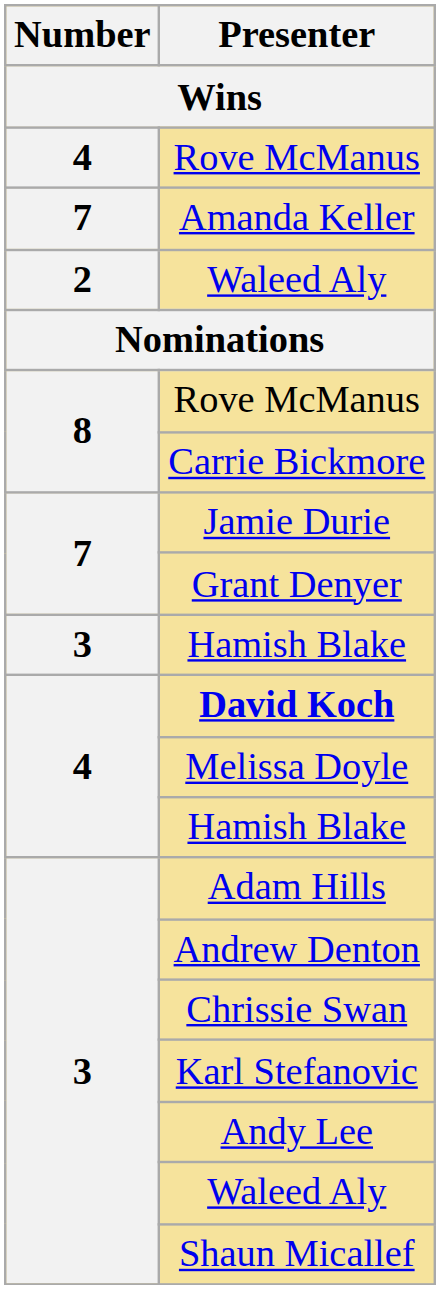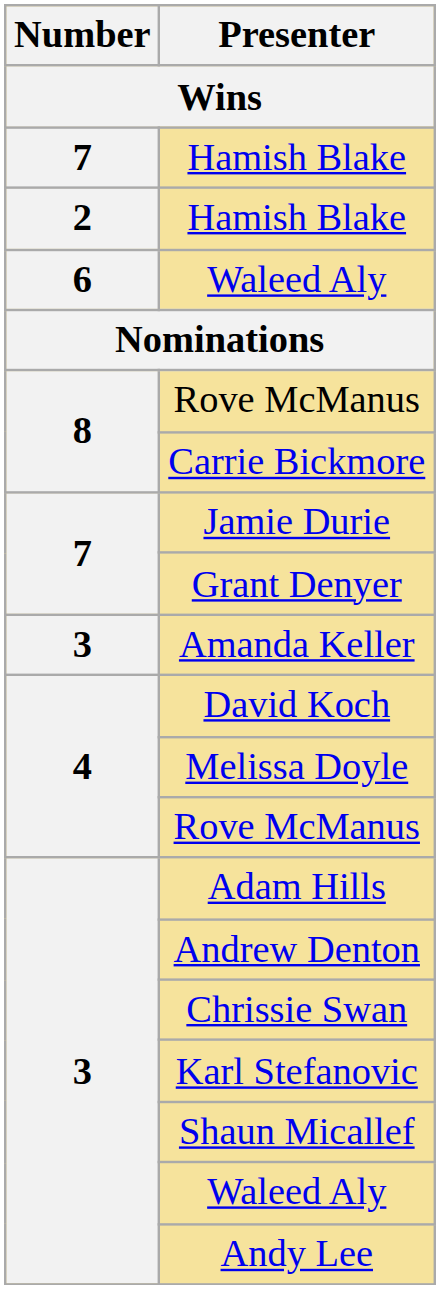(82, 156) 4 -> (82, 156) 7
(297, 156) Rove McManus -> (297, 156) Hamish Blake
(82, 217) 7 -> (82, 217) 2
(297, 217) Amanda Keller -> (297, 217) Hamish Blake
(82, 278) 2 -> (82, 278) 6
(297, 643) Hamish Blake -> (297, 643) Amanda Keller
(297, 704) bold -> (297, 704) normal
(297, 826) Hamish Blake -> (297, 826) Rove McManus
(297, 1131) Andy Lee -> (297, 1131) Shaun Micallef
(297, 1252) Shaun Micallef -> (297, 1252) Andy Lee
